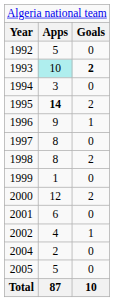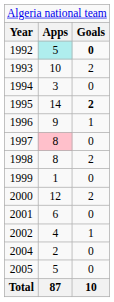(55, 50) no background -> (55, 50) paleturquoise background
(91, 50) normal -> (91, 50) bold
(55, 68) paleturquoise background -> (55, 68) no background
(91, 68) bold -> (91, 68) normal
(55, 104) bold -> (55, 104) normal
(91, 104) normal -> (91, 104) bold
(55, 141) no background -> (55, 141) pink background
